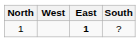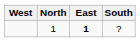columns swapped: (53, 13) <-> (21, 13)
